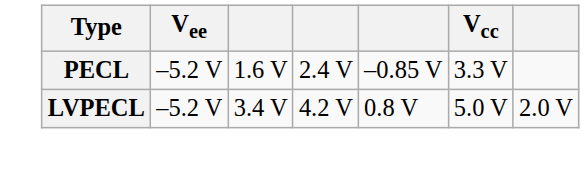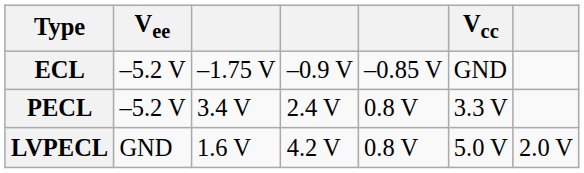+ row: (60, 69)
(261, 69) 1.6 V -> (224, 108) 3.4 V
(403, 69) –0.85 V -> (391, 108) 0.8 V
(189, 108) –5.2 V -> (146, 147) GND
(261, 108) 3.4 V -> (224, 147) 1.6 V
